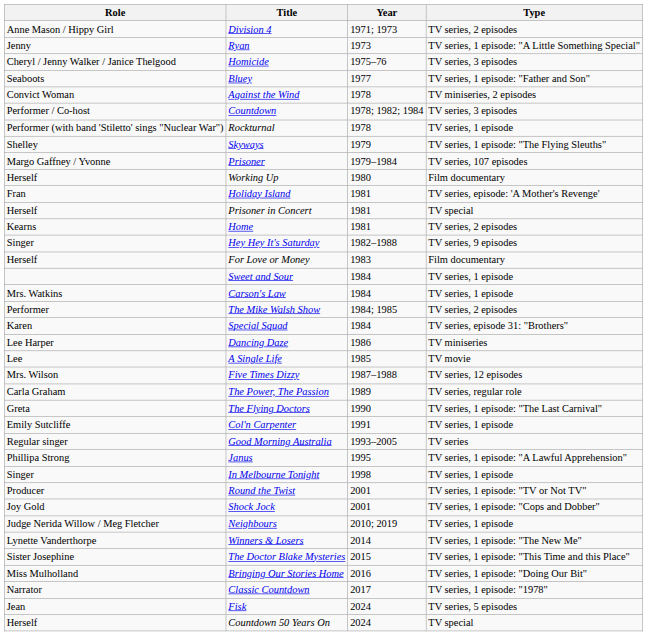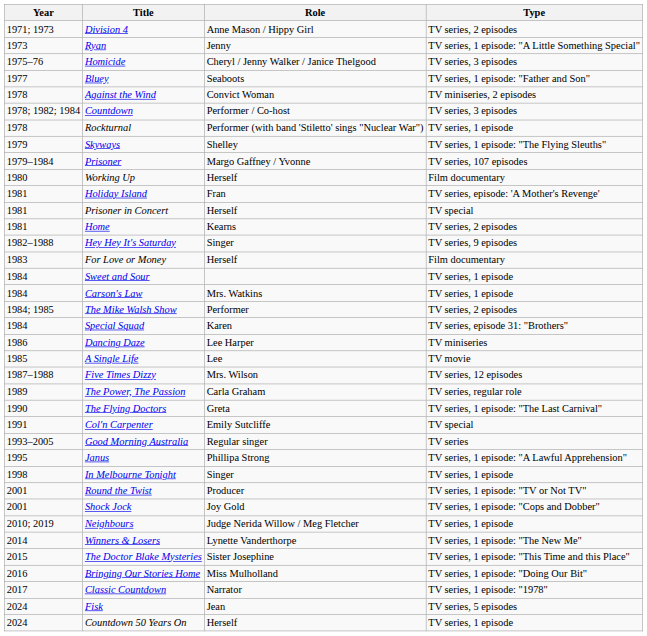columns swapped: (387, 12) <-> (115, 12)
(471, 425) TV series, 1 episode -> (451, 425) TV special
(451, 623) TV special -> (471, 623) TV series, 1 episode
